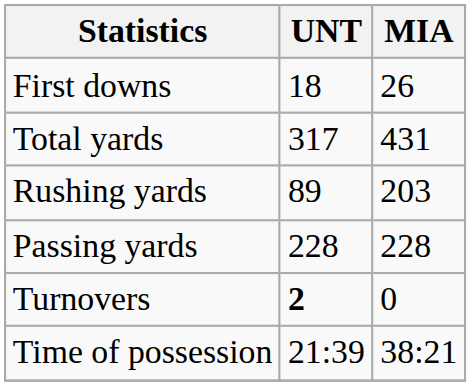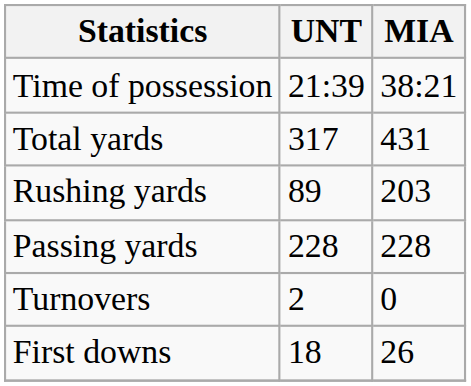rows swapped: (92, 84) <-> (143, 352)
(296, 298) bold -> (296, 298) normal
